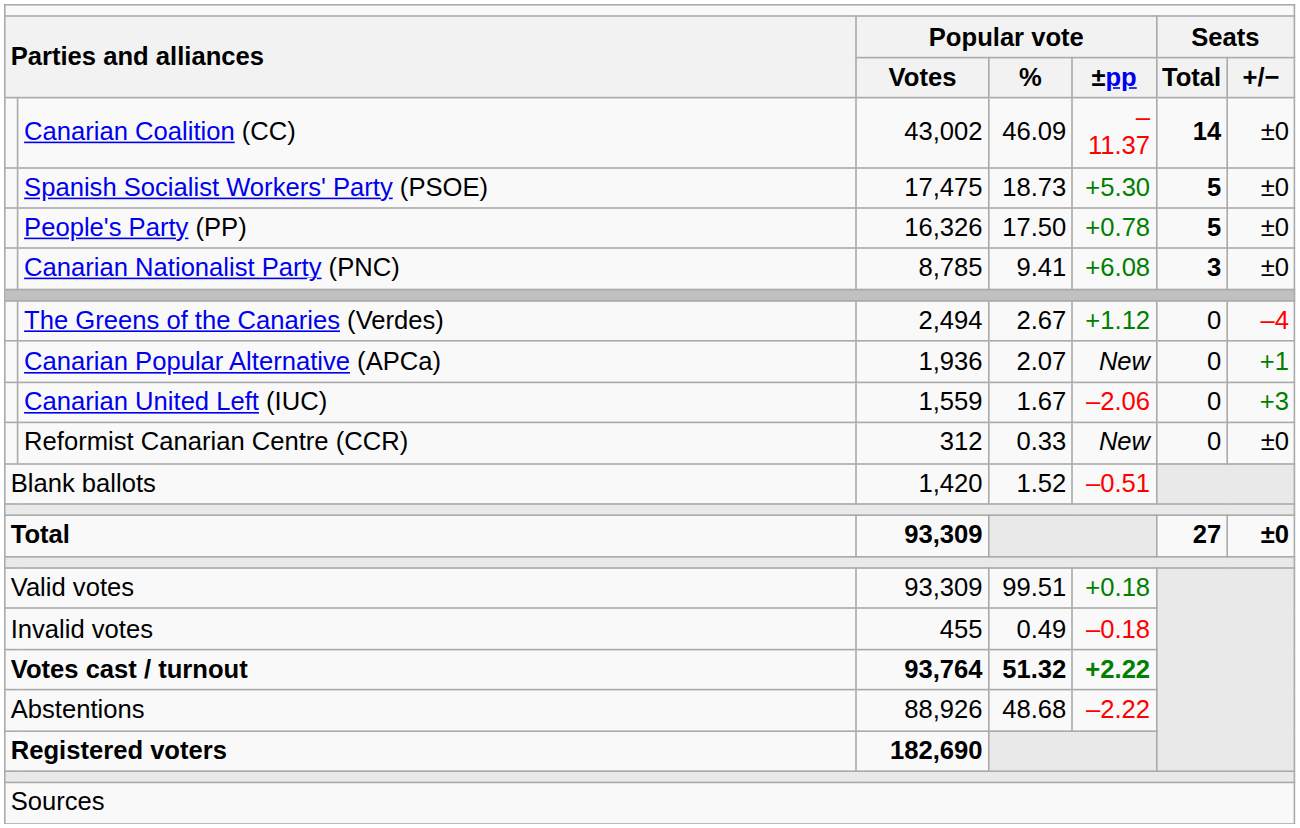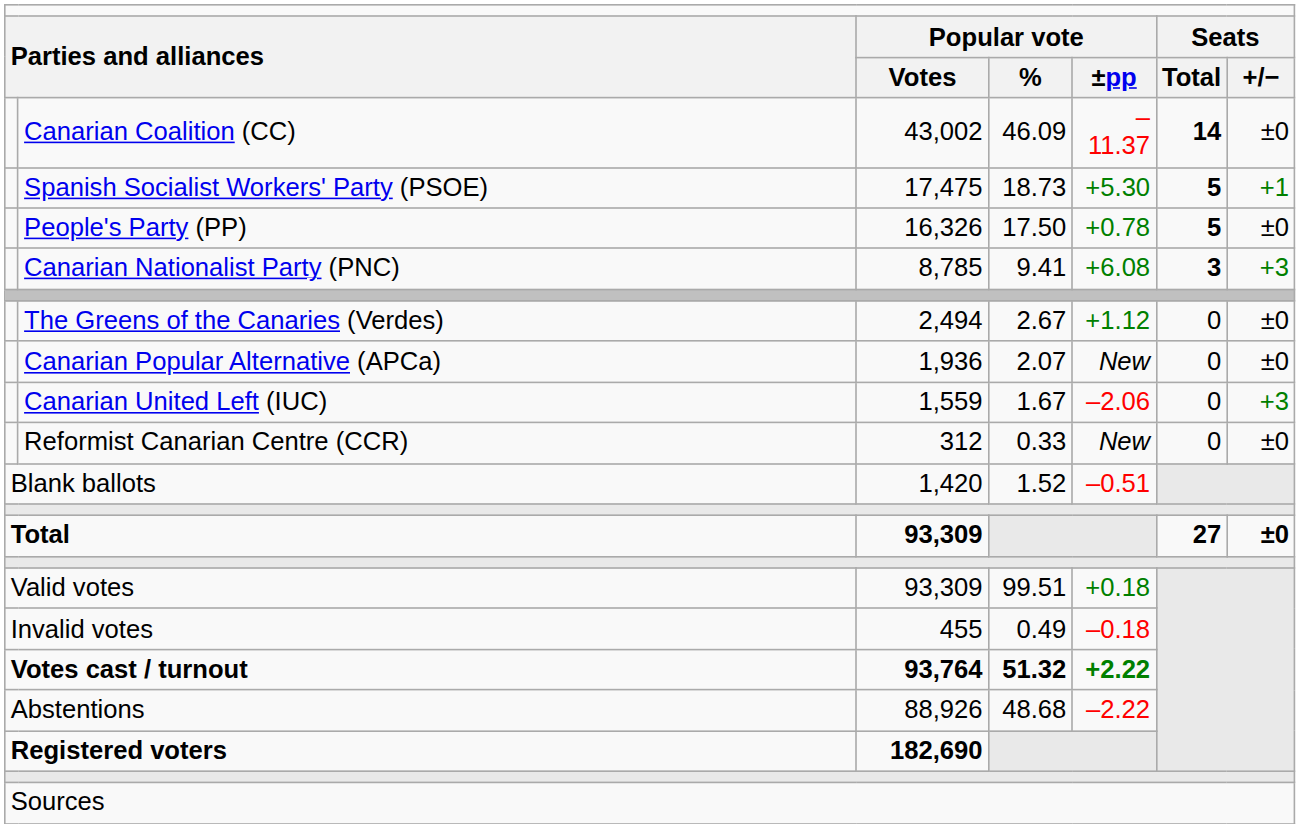(1275, 187) ±0 -> (1274, 187) +1
(1275, 268) ±0 -> (1274, 268) +3
(1275, 320) –4 -> (1275, 320) ±0
(1274, 361) +1 -> (1275, 361) ±0
